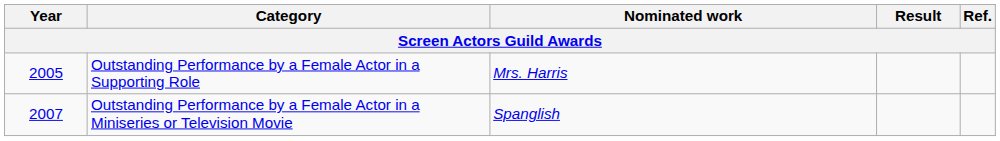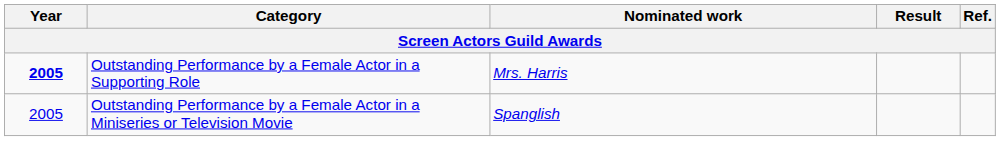(46, 73) normal -> (46, 73) bold
(46, 114) 2007 -> (46, 114) 2005
